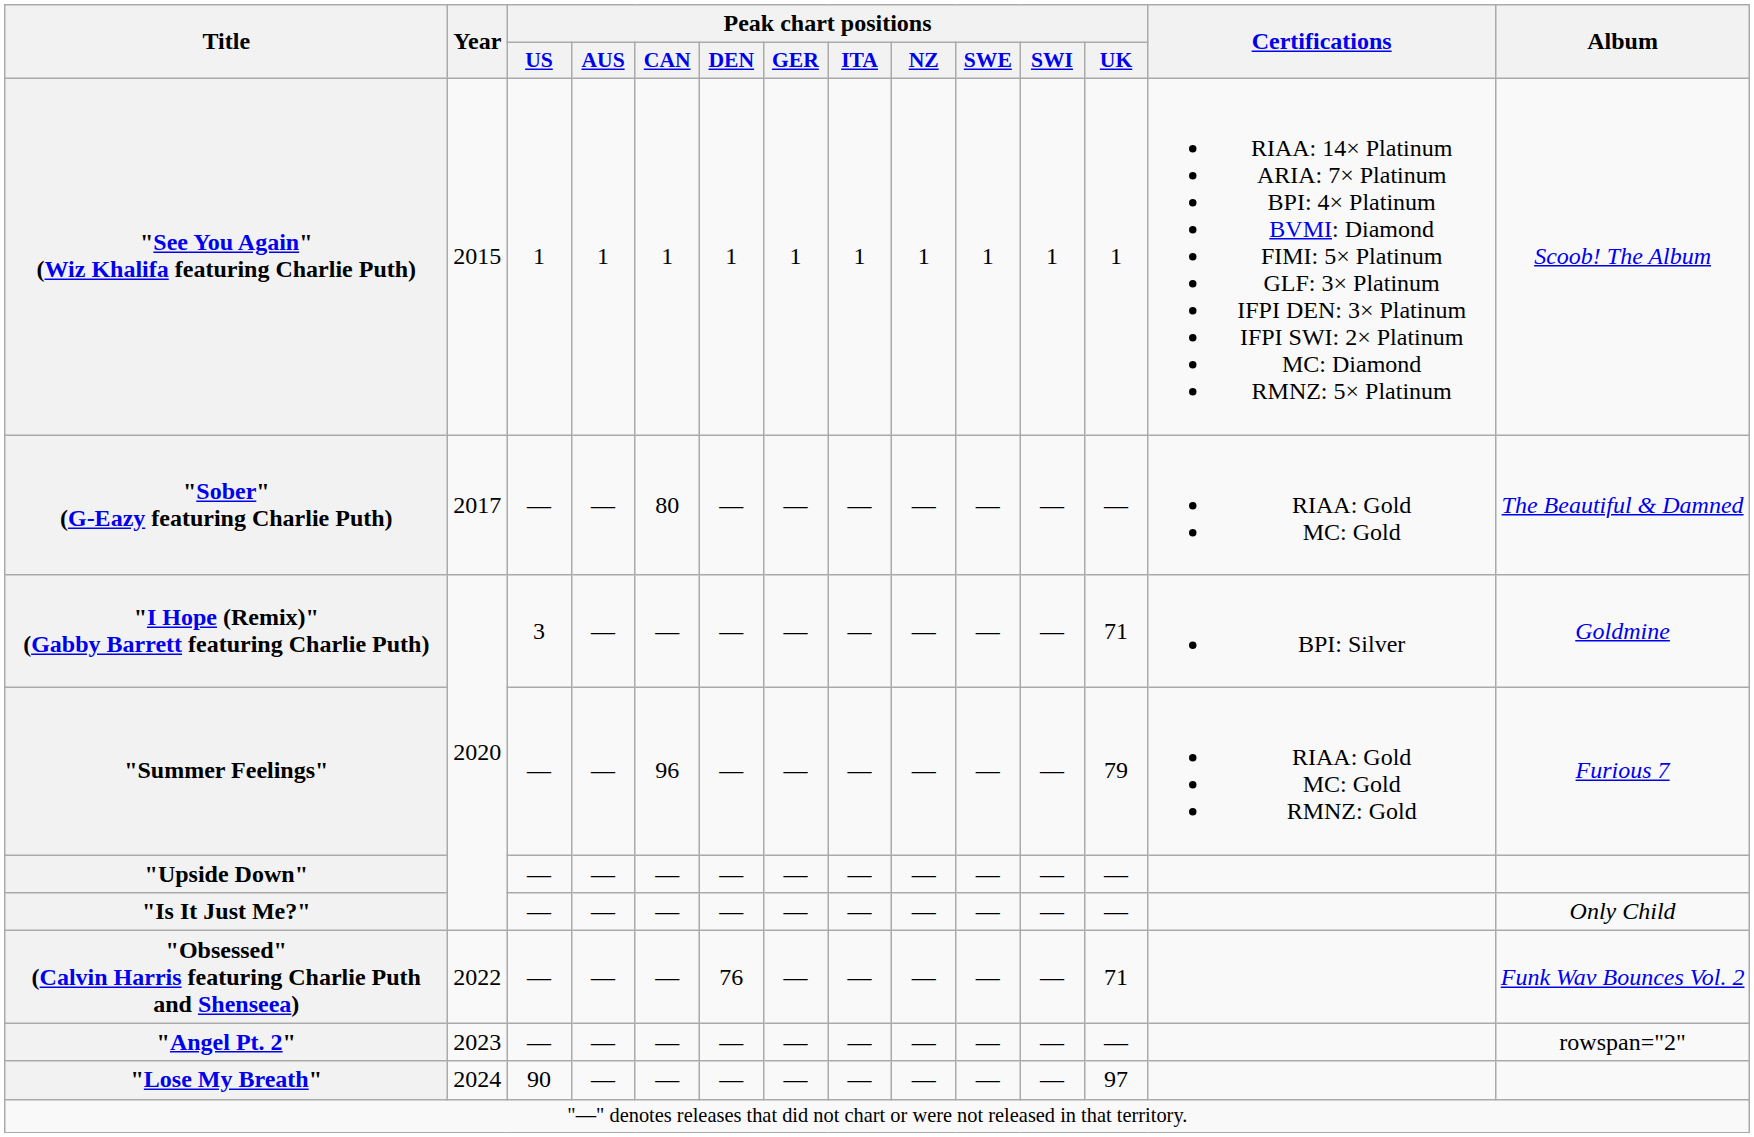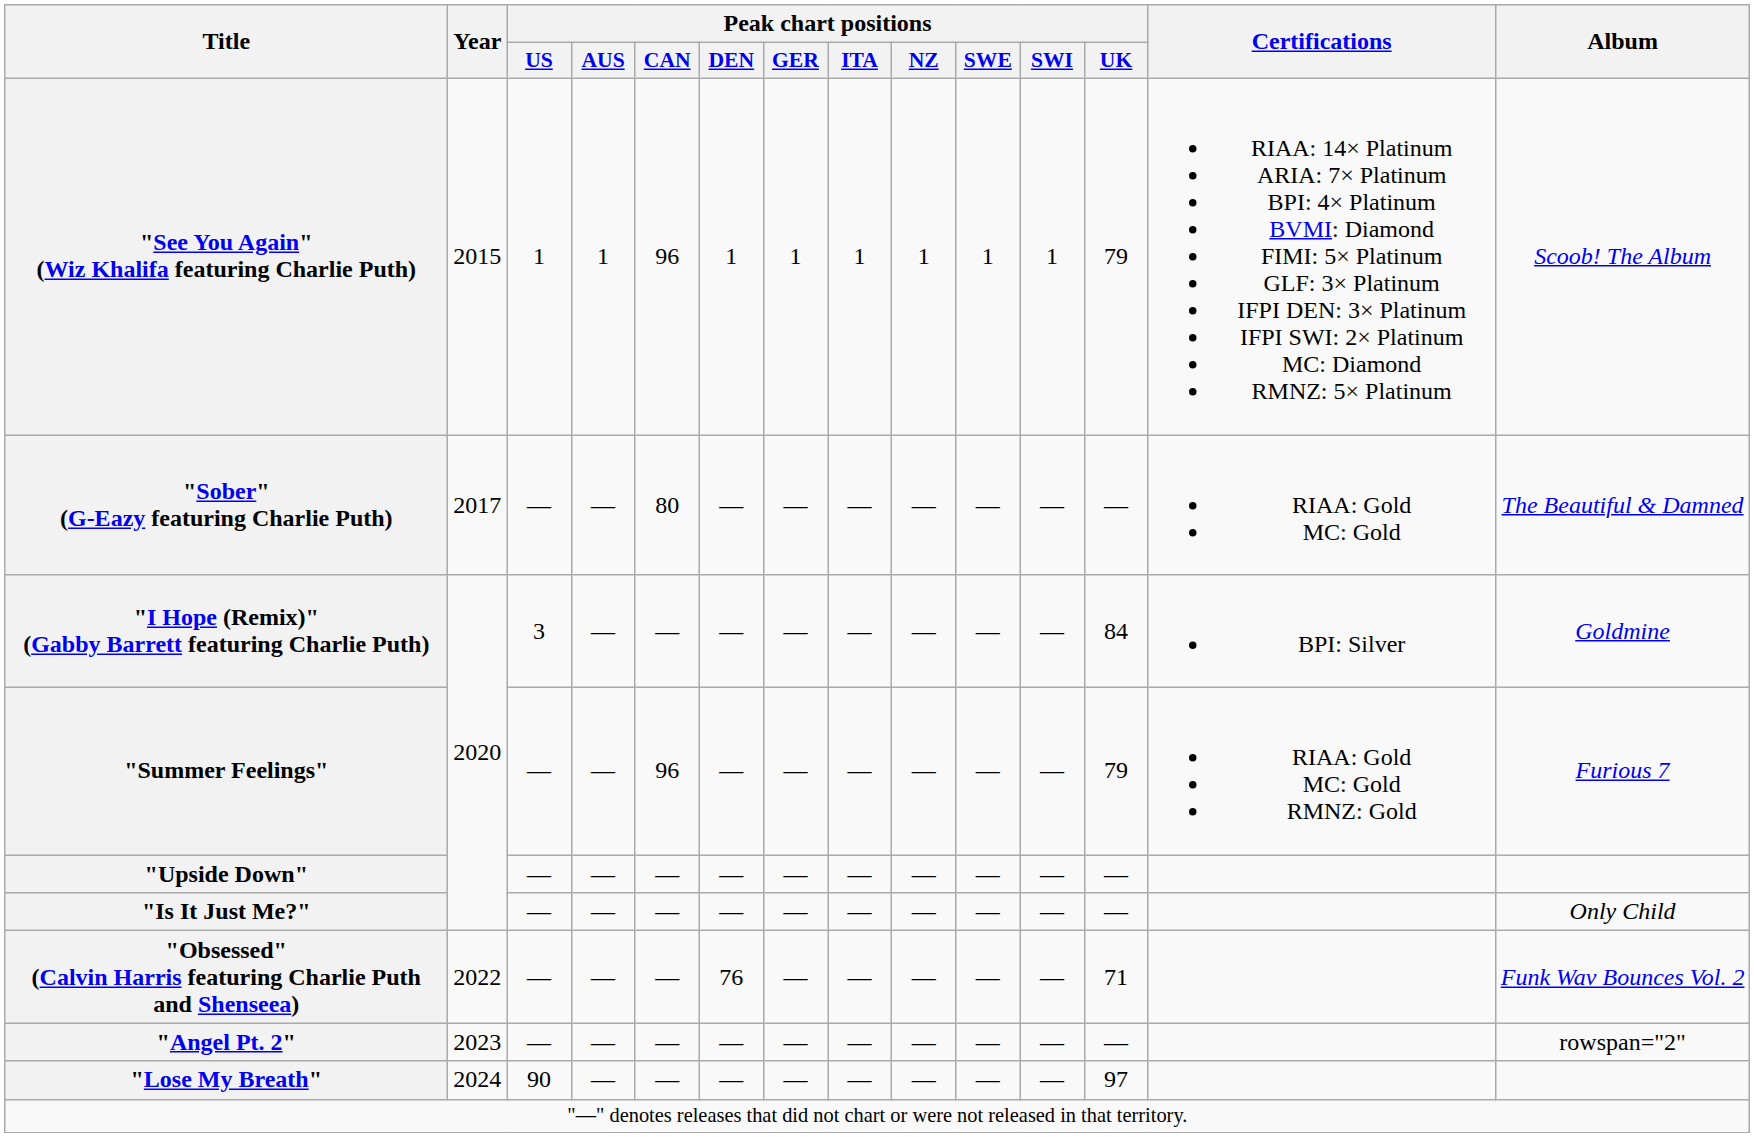(667, 256) 1 -> (667, 256) 96
(1116, 256) 1 -> (1116, 256) 79
(1116, 630) 71 -> (1116, 630) 84
